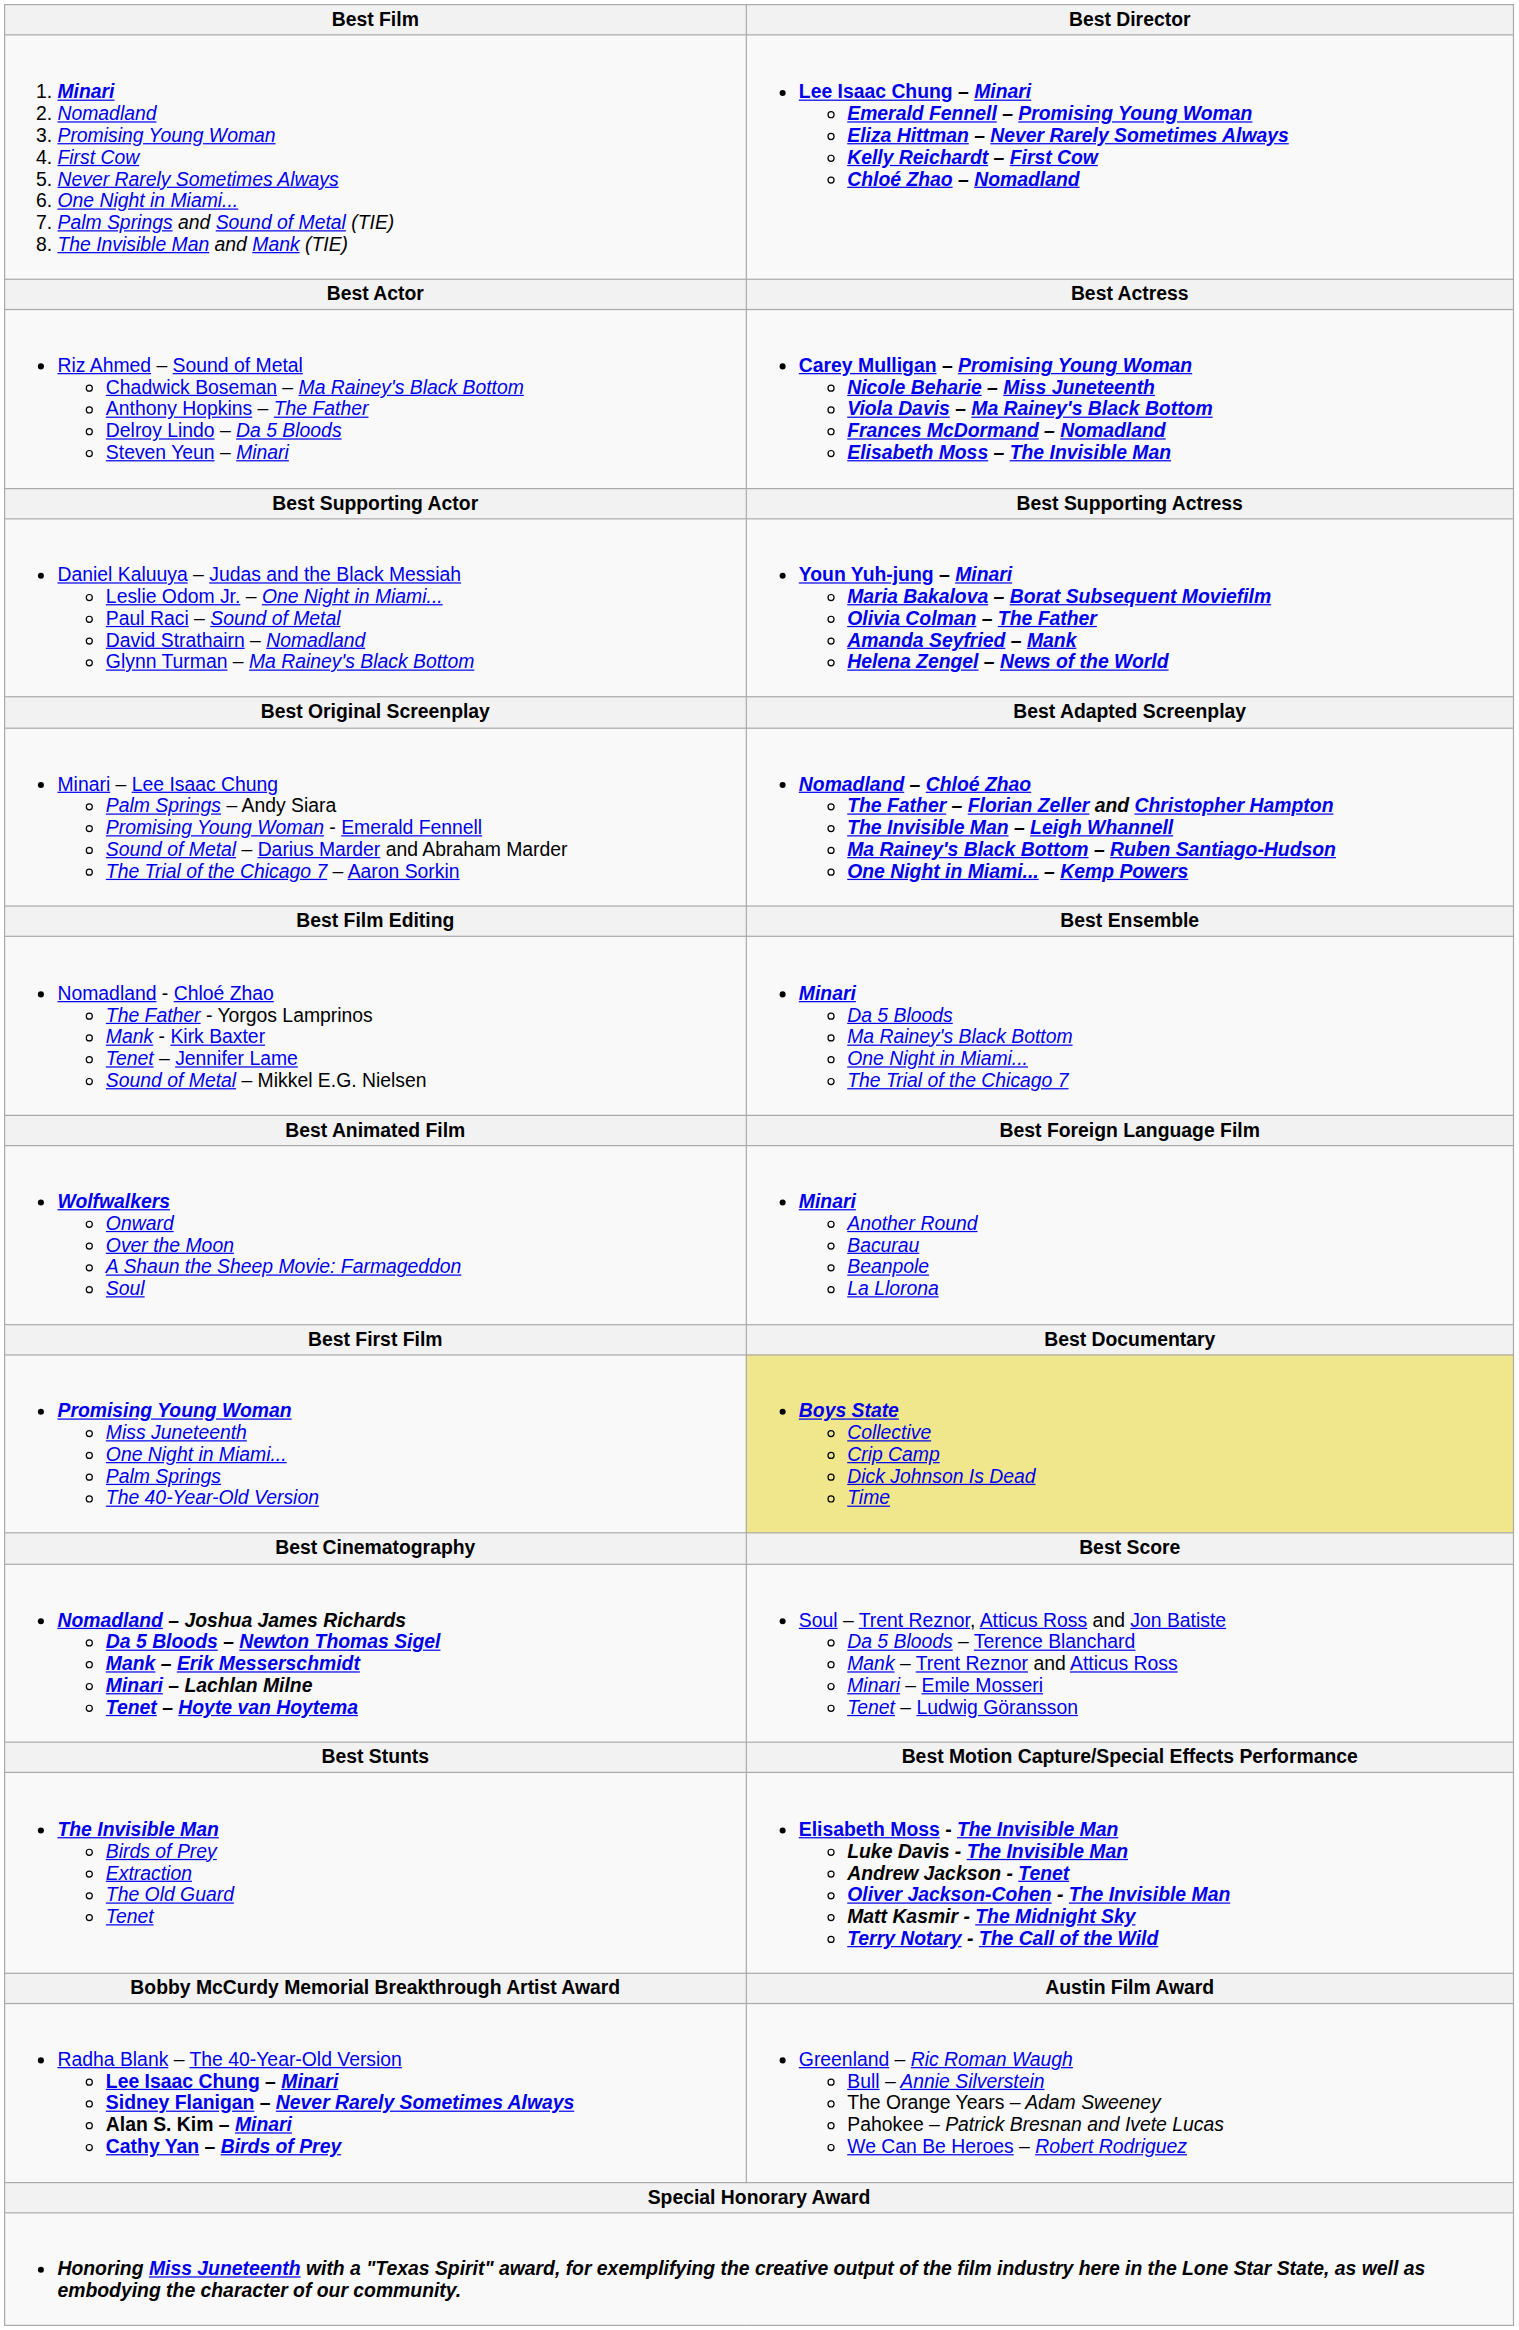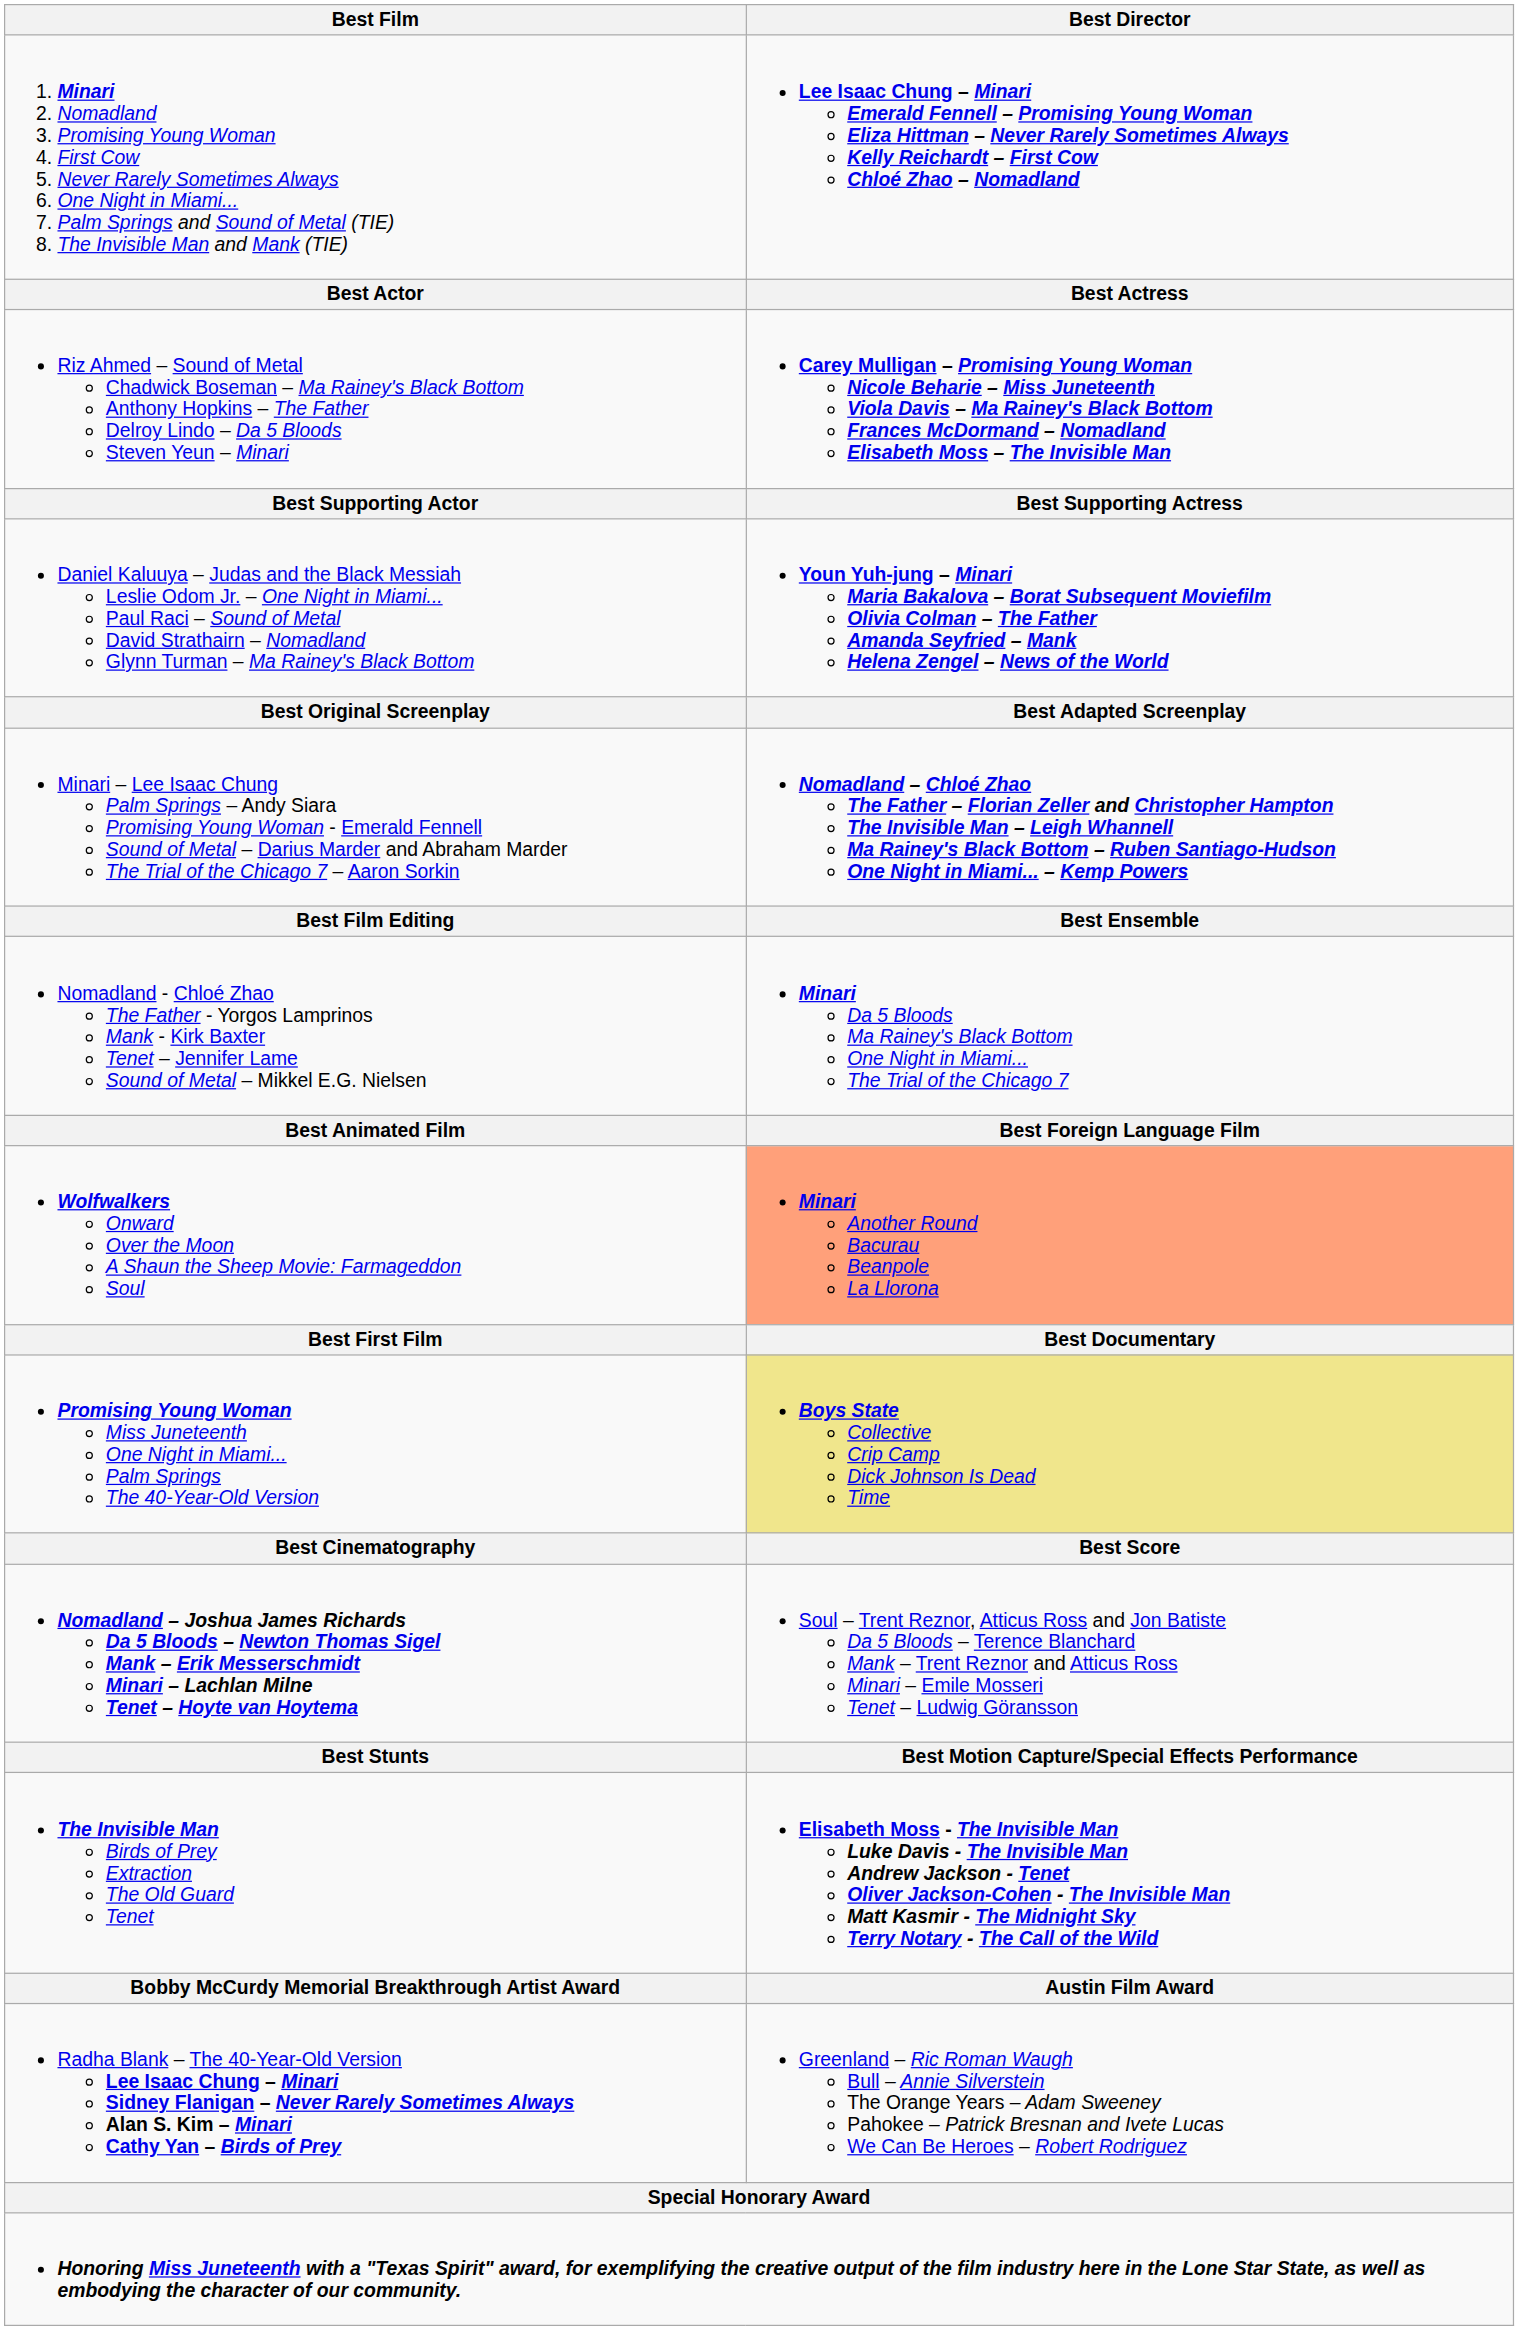(1130, 1246) no background -> (1130, 1246) lightsalmon background
